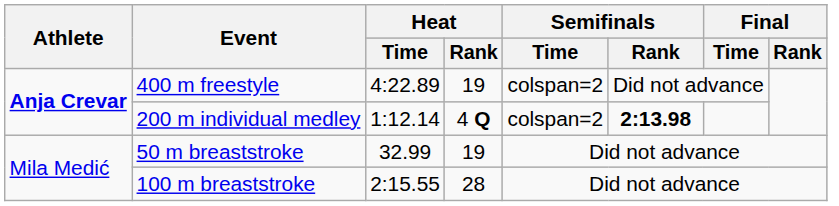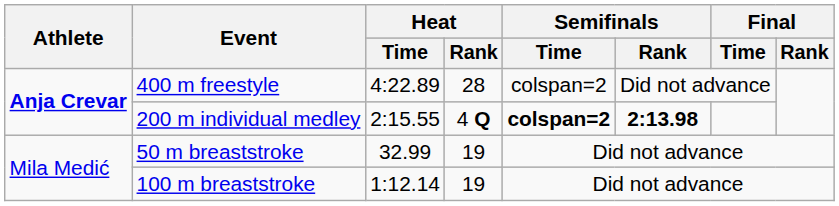(474, 86) 19 -> (474, 86) 28
(405, 119) 1:12.14 -> (405, 119) 2:15.55
(555, 119) normal -> (559, 119) bold
(405, 185) 2:15.55 -> (405, 185) 1:12.14
(474, 185) 28 -> (474, 185) 19
